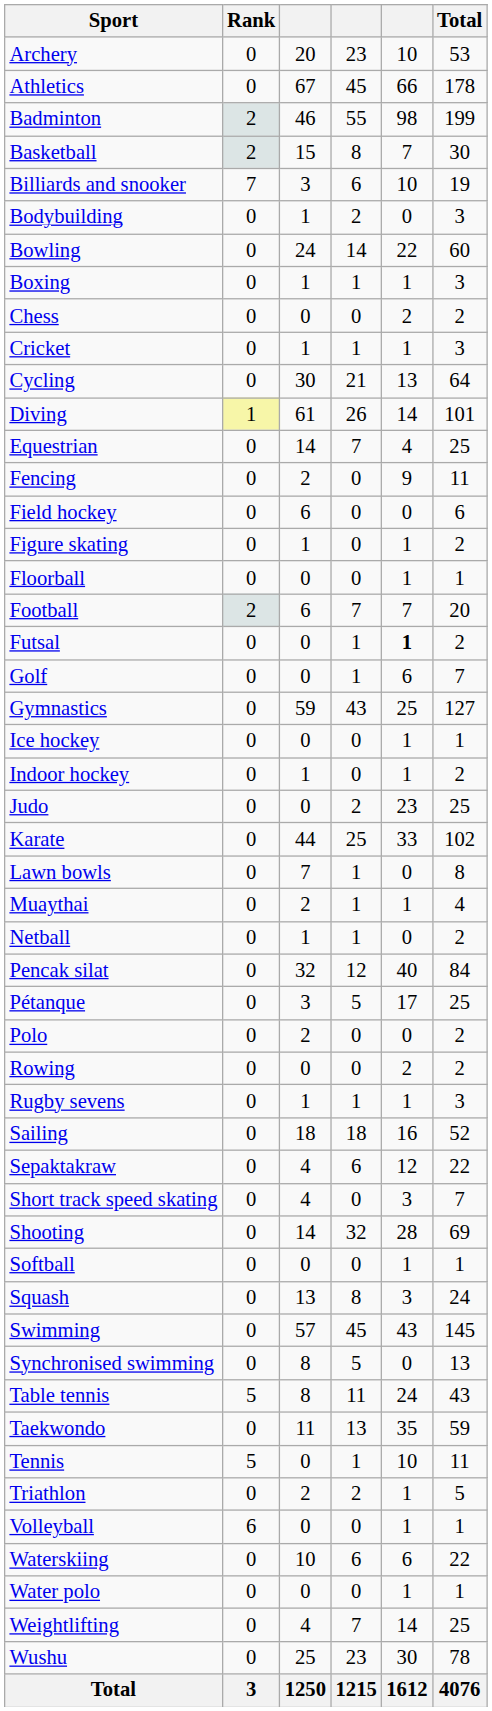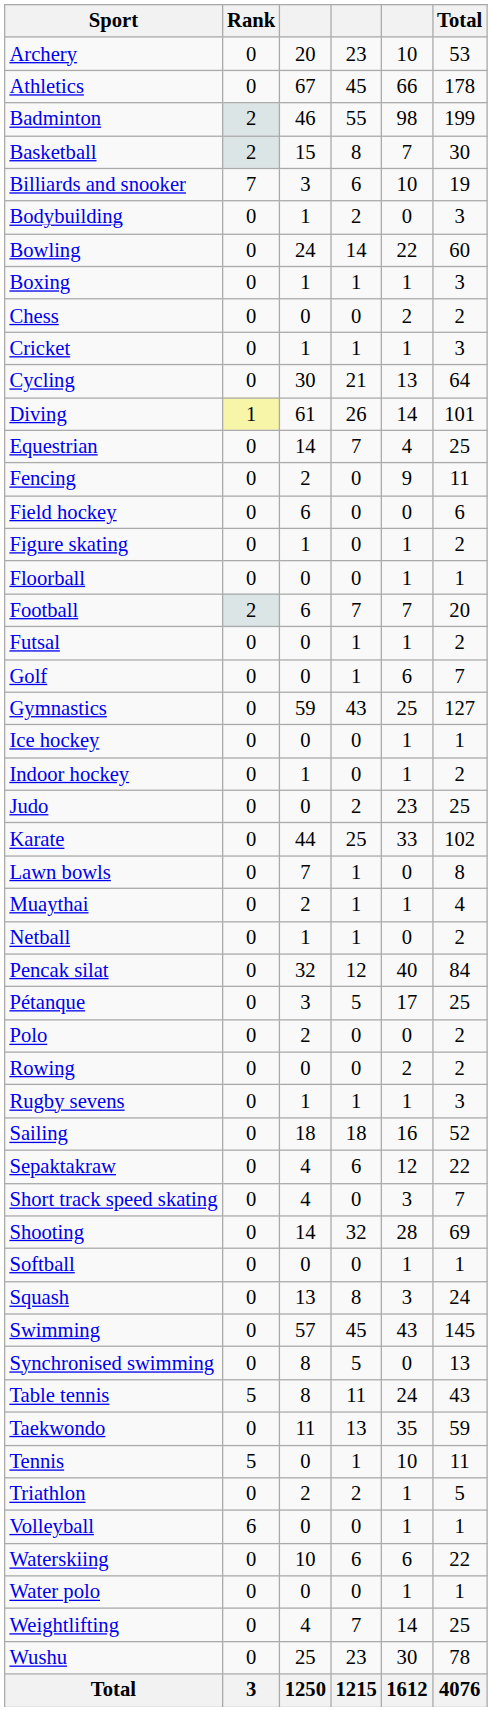(407, 642) bold -> (407, 642) normal
